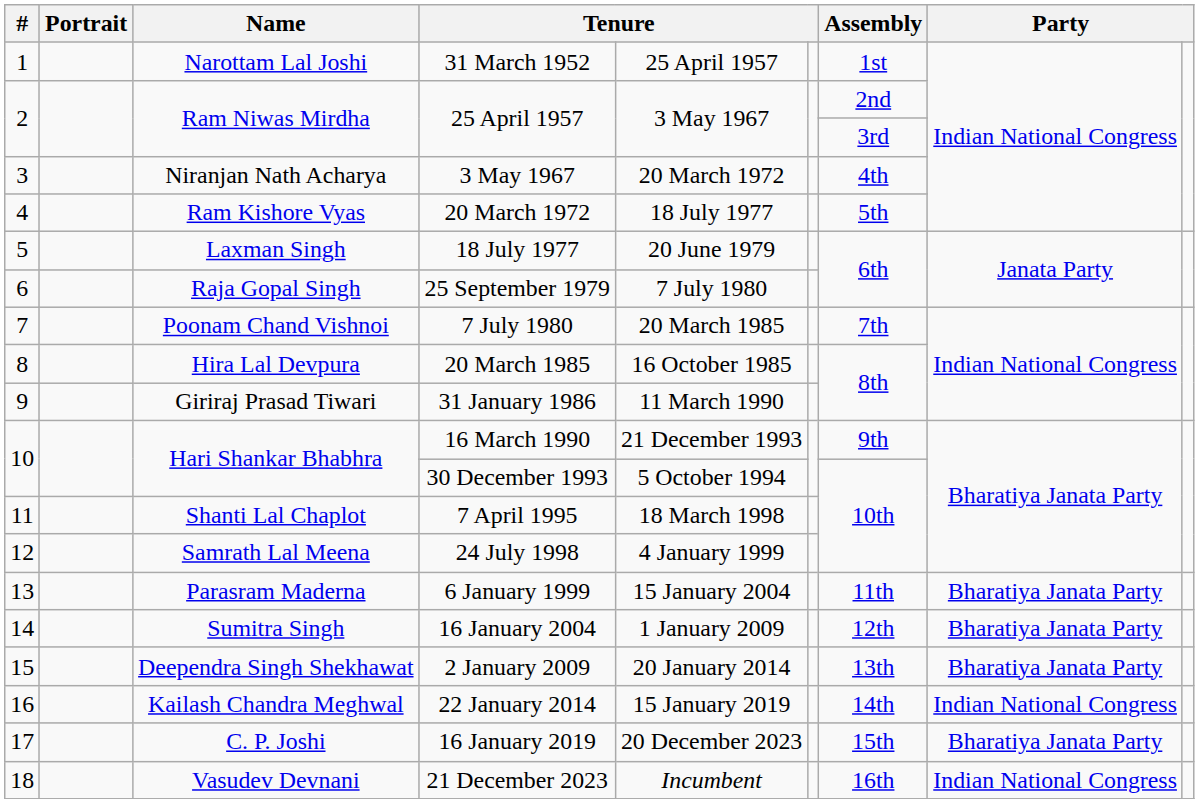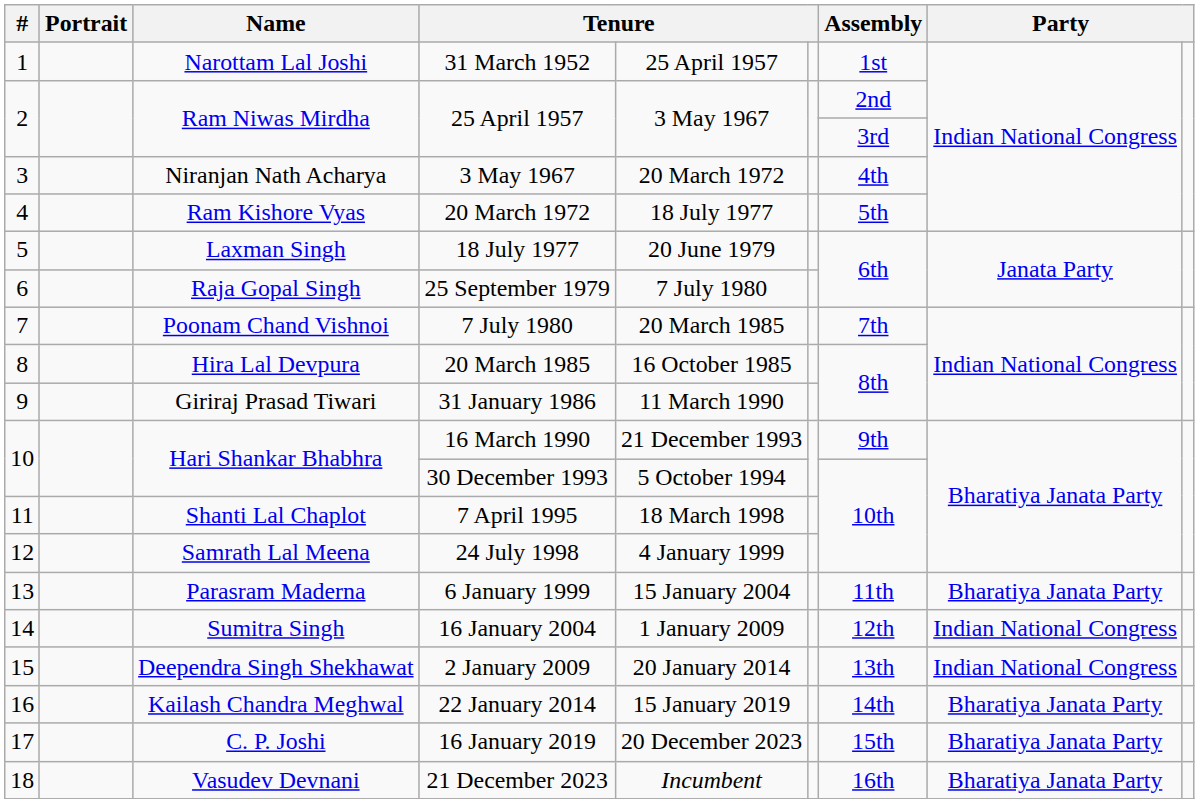(1055, 628) Bharatiya Janata Party -> (1055, 628) Indian National Congress
(1055, 666) Bharatiya Janata Party -> (1055, 666) Indian National Congress
(1055, 703) Indian National Congress -> (1055, 703) Bharatiya Janata Party
(1055, 779) Indian National Congress -> (1055, 779) Bharatiya Janata Party
